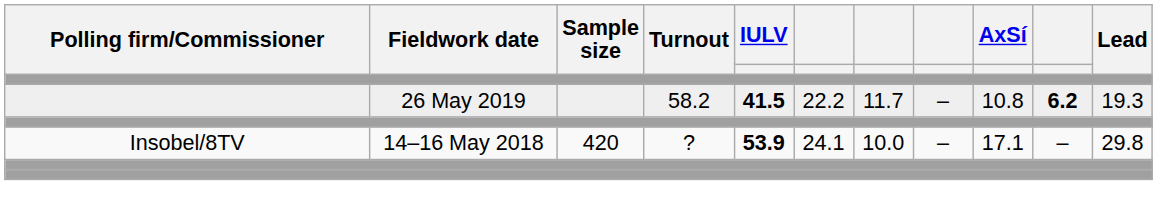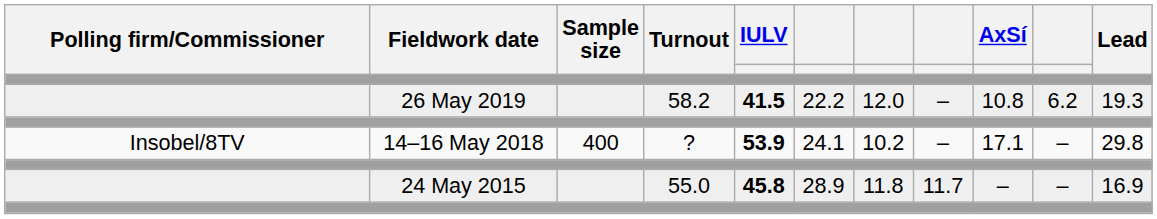(883, 100) 11.7 -> (883, 100) 12.0
(1062, 100) bold -> (1062, 100) normal
(601, 143) 420 -> (601, 143) 400
(883, 143) 10.0 -> (883, 143) 10.2
+ row: (464, 186)
